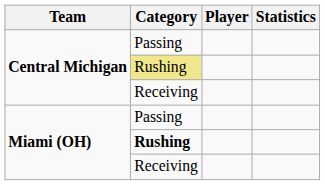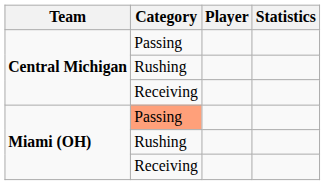(160, 67) khaki background -> (160, 67) no background
(158, 117) no background -> (158, 117) lightsalmon background
(162, 141) bold -> (160, 141) normal
